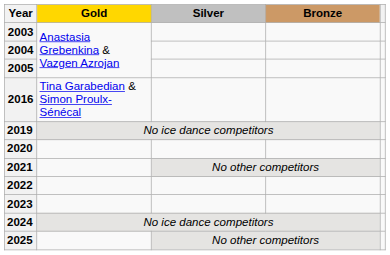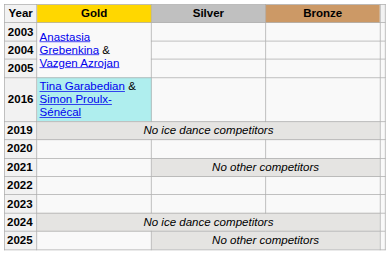(88, 99) no background -> (88, 99) paleturquoise background
